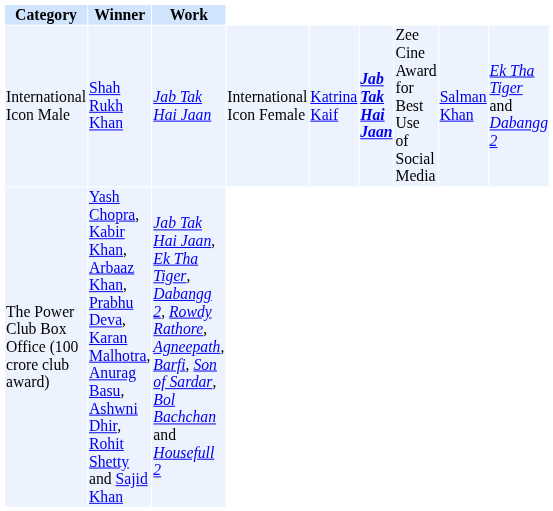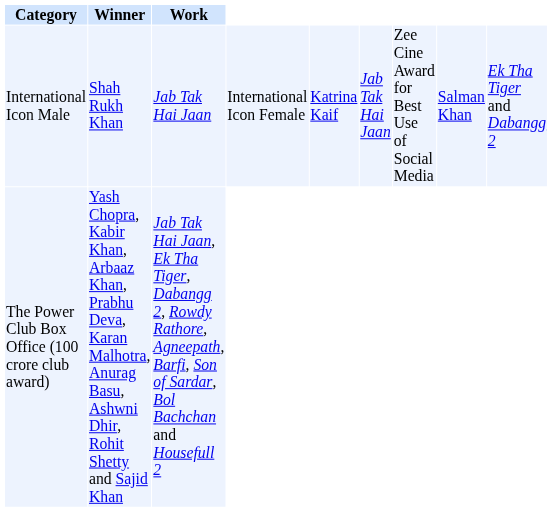(376, 105) bold -> (376, 105) normal
